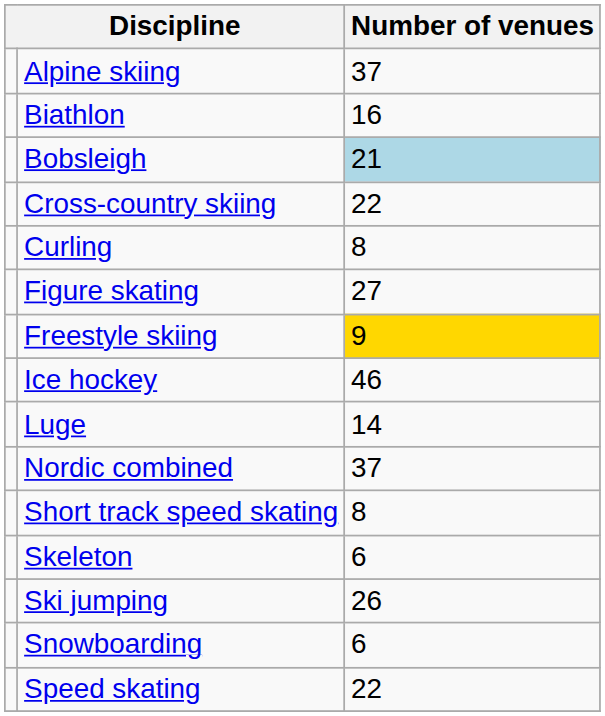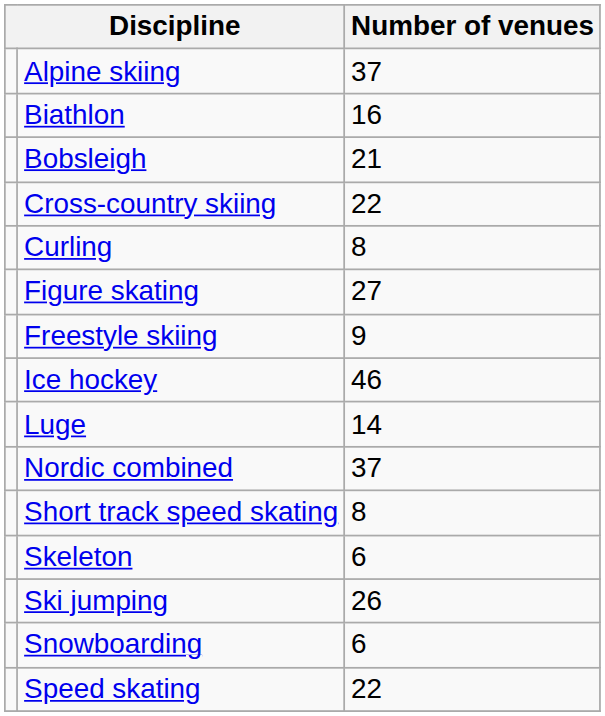(367, 159) lightblue background -> (367, 159) no background
(359, 335) gold background -> (359, 335) no background
